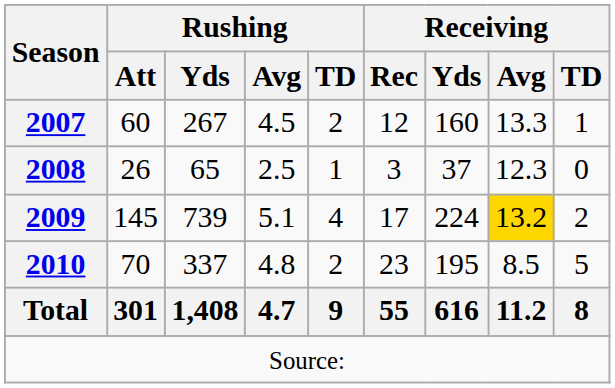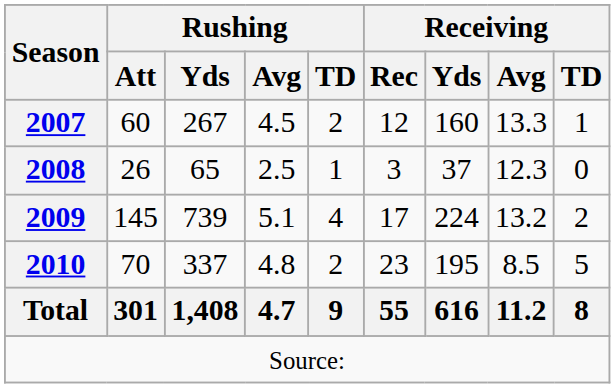(521, 216) gold background -> (521, 216) no background
